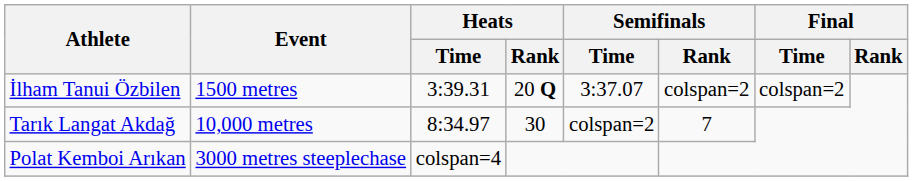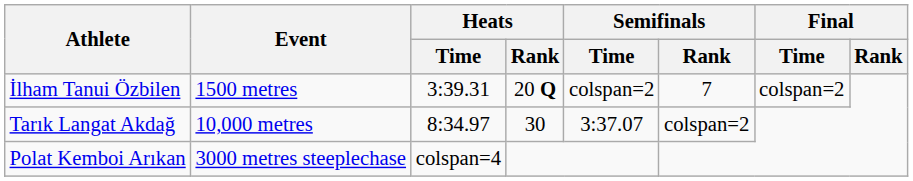(612, 90) 3:37.07 -> (612, 90) colspan=2
(707, 90) colspan=2 -> (707, 90) 7
(612, 124) colspan=2 -> (612, 124) 3:37.07
(707, 124) 7 -> (707, 124) colspan=2
